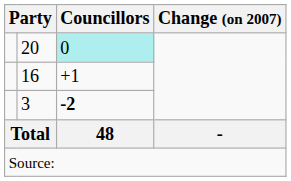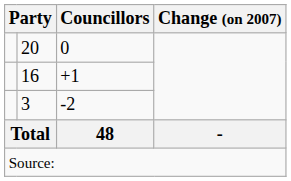(65, 47) paleturquoise background -> (65, 47) no background
(68, 104) bold -> (68, 104) normal
